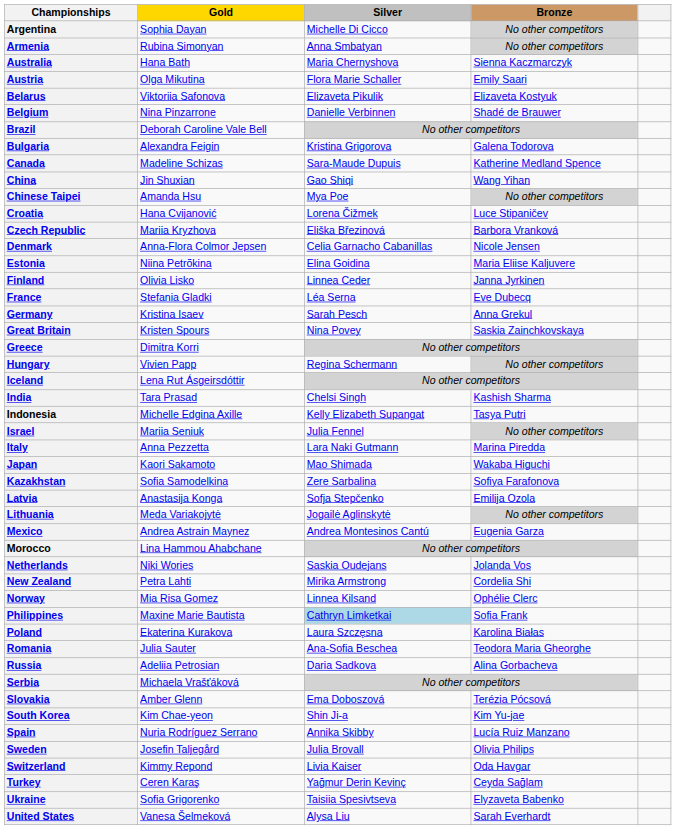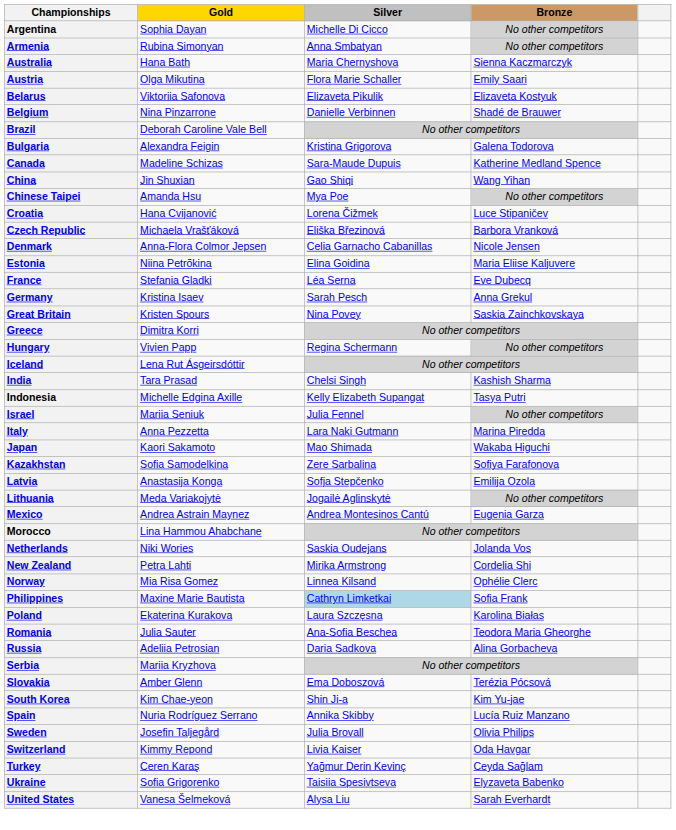(178, 230) Mariia Kryzhova -> (189, 230) Michaela Vrašťáková
- row: (26, 280)
(189, 682) Michaela Vrašťáková -> (178, 666) Mariia Kryzhova
